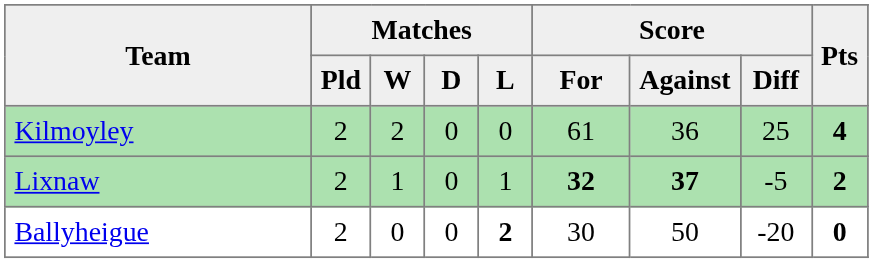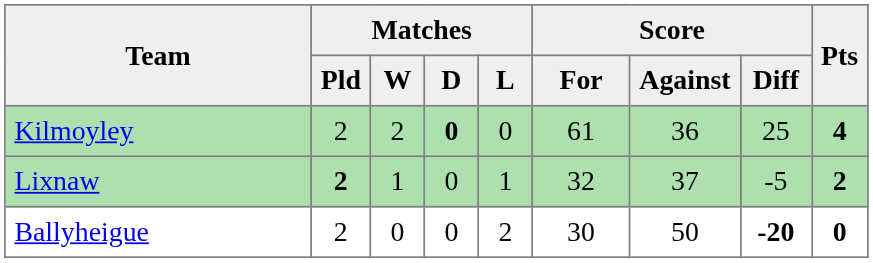(451, 130) normal -> (451, 130) bold
(341, 181) normal -> (341, 181) bold
(581, 181) bold -> (581, 181) normal
(685, 181) bold -> (685, 181) normal
(505, 231) bold -> (505, 231) normal
(776, 231) normal -> (776, 231) bold
